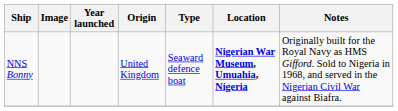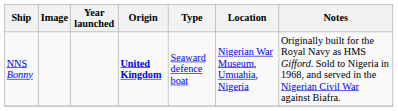(140, 69) normal -> (141, 69) bold
(245, 69) bold -> (246, 69) normal
